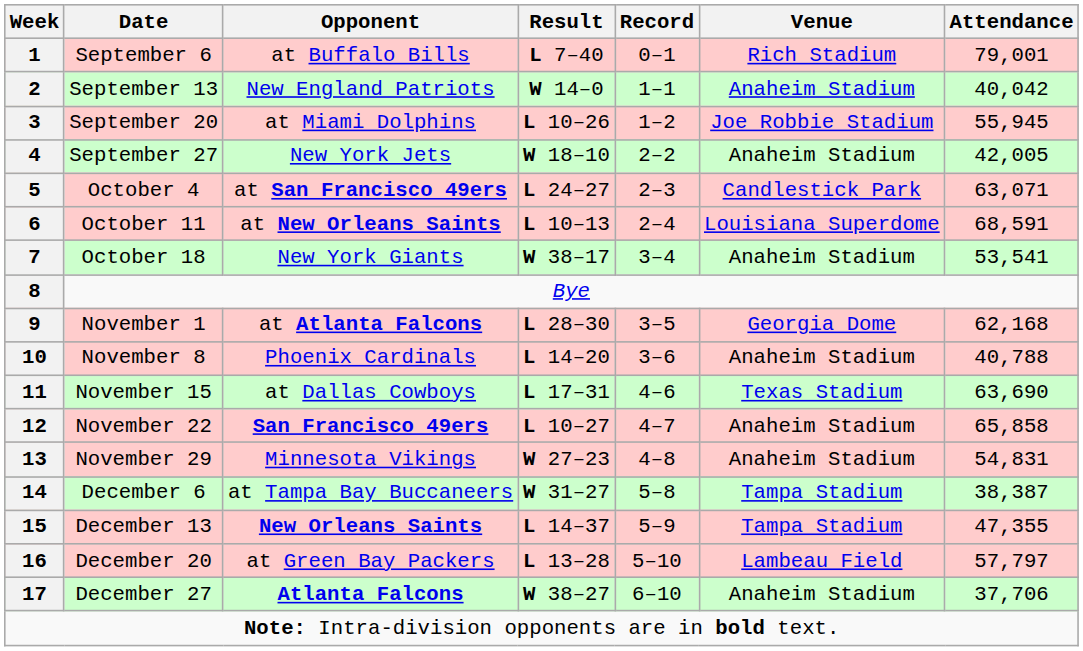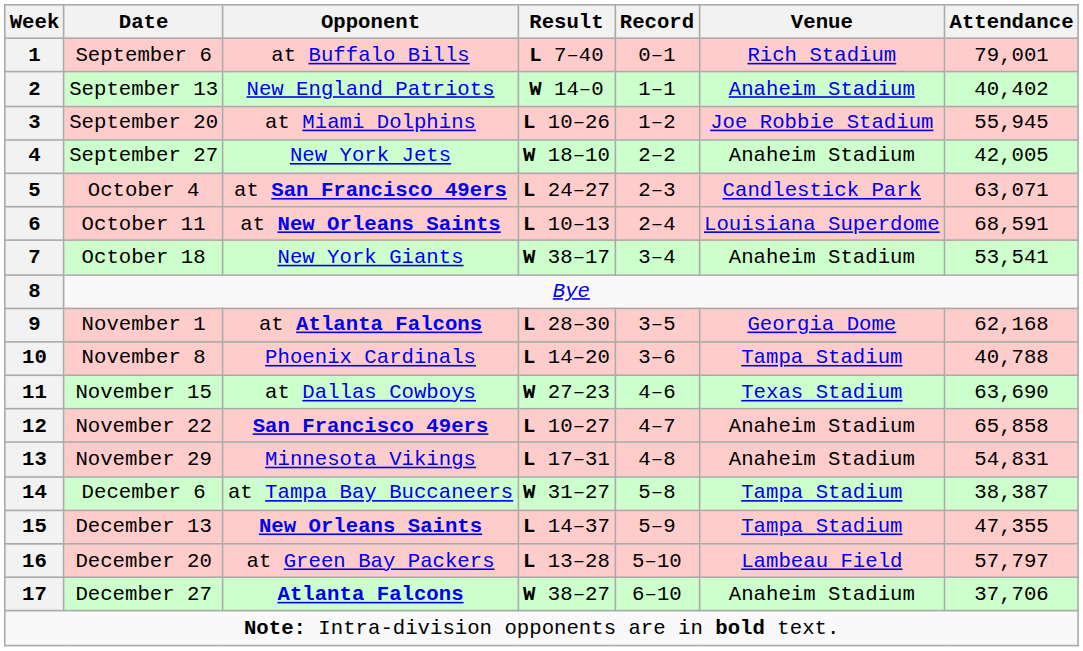(1012, 89) 40,042 -> (1012, 89) 40,402
(822, 359) Anaheim Stadium -> (822, 359) Tampa Stadium
(566, 392) L 17–31 -> (566, 392) W 27–23
(566, 460) W 27–23 -> (566, 460) L 17–31
